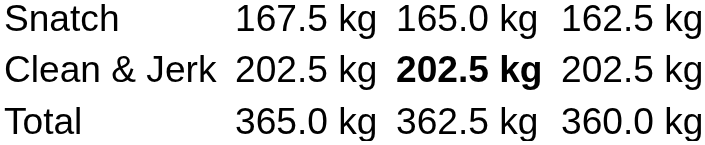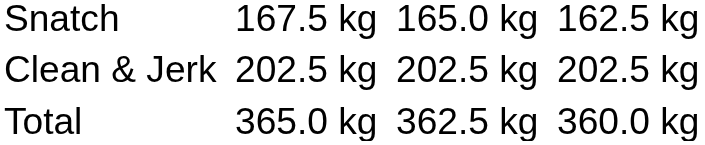(469, 70) bold -> (467, 70) normal
